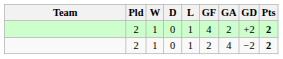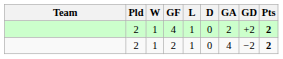columns swapped: (173, 12) <-> (209, 12)
